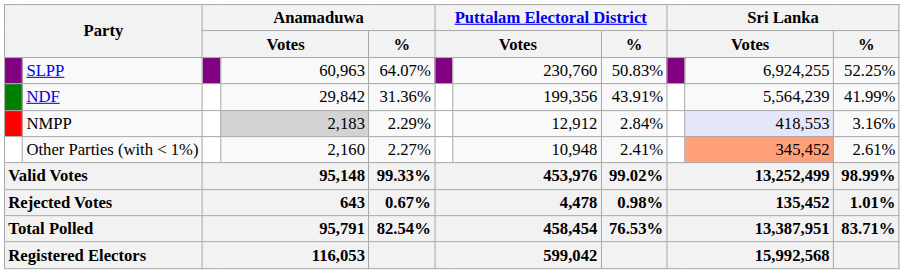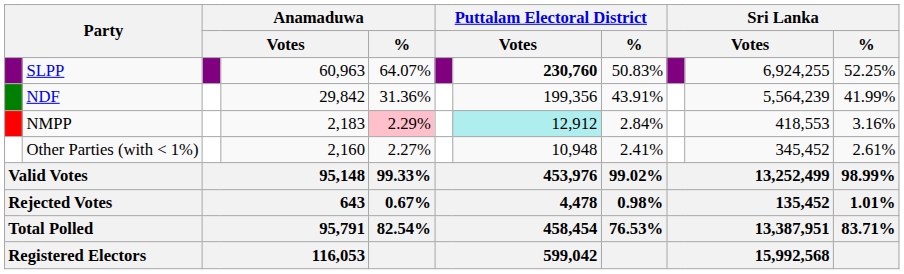(570, 70) normal -> (570, 70) bold
(346, 123) lightgrey background -> (346, 123) no background
(409, 123) no background -> (409, 123) pink background
(574, 123) no background -> (574, 123) paleturquoise background
(803, 123) lavender background -> (803, 123) no background
(803, 149) lightsalmon background -> (803, 149) no background
